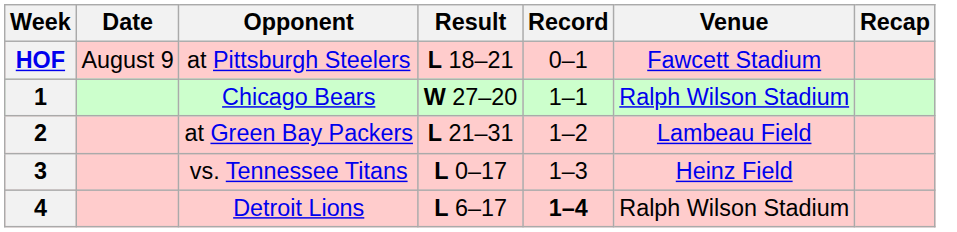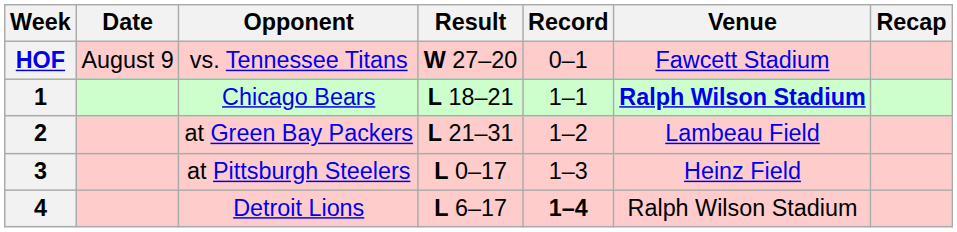(299, 60) at Pittsburgh Steelers -> (299, 60) vs. Tennessee Titans
(471, 60) L 18–21 -> (471, 60) W 27–20
(471, 97) W 27–20 -> (471, 97) L 18–21
(734, 97) normal -> (742, 97) bold
(299, 171) vs. Tennessee Titans -> (299, 171) at Pittsburgh Steelers
